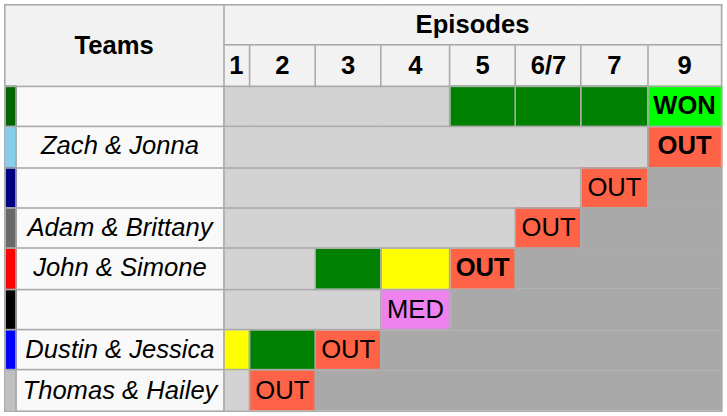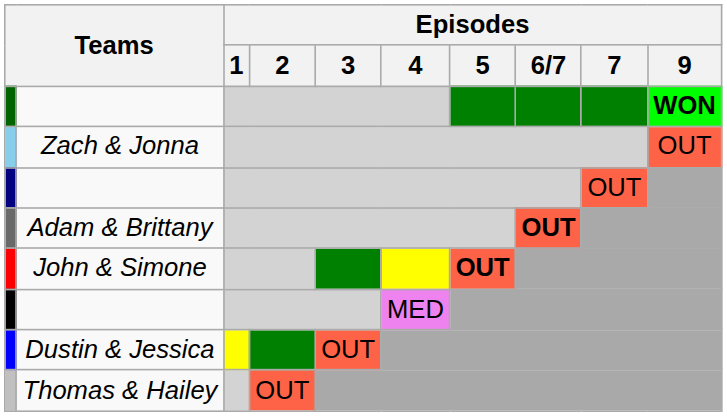(685, 146) bold -> (685, 146) normal
(549, 227) normal -> (549, 227) bold
